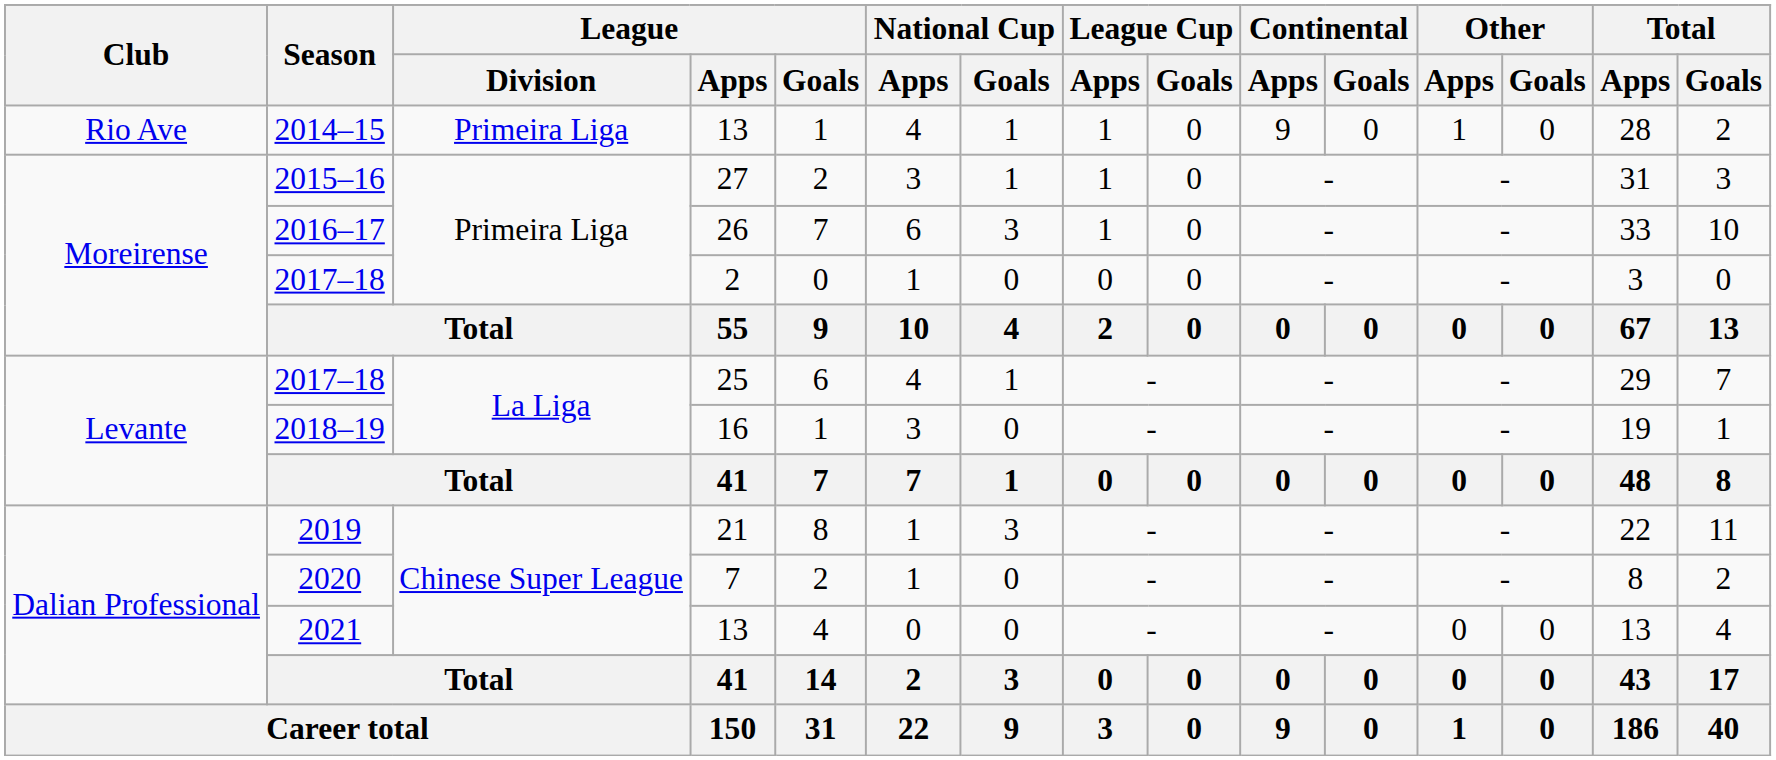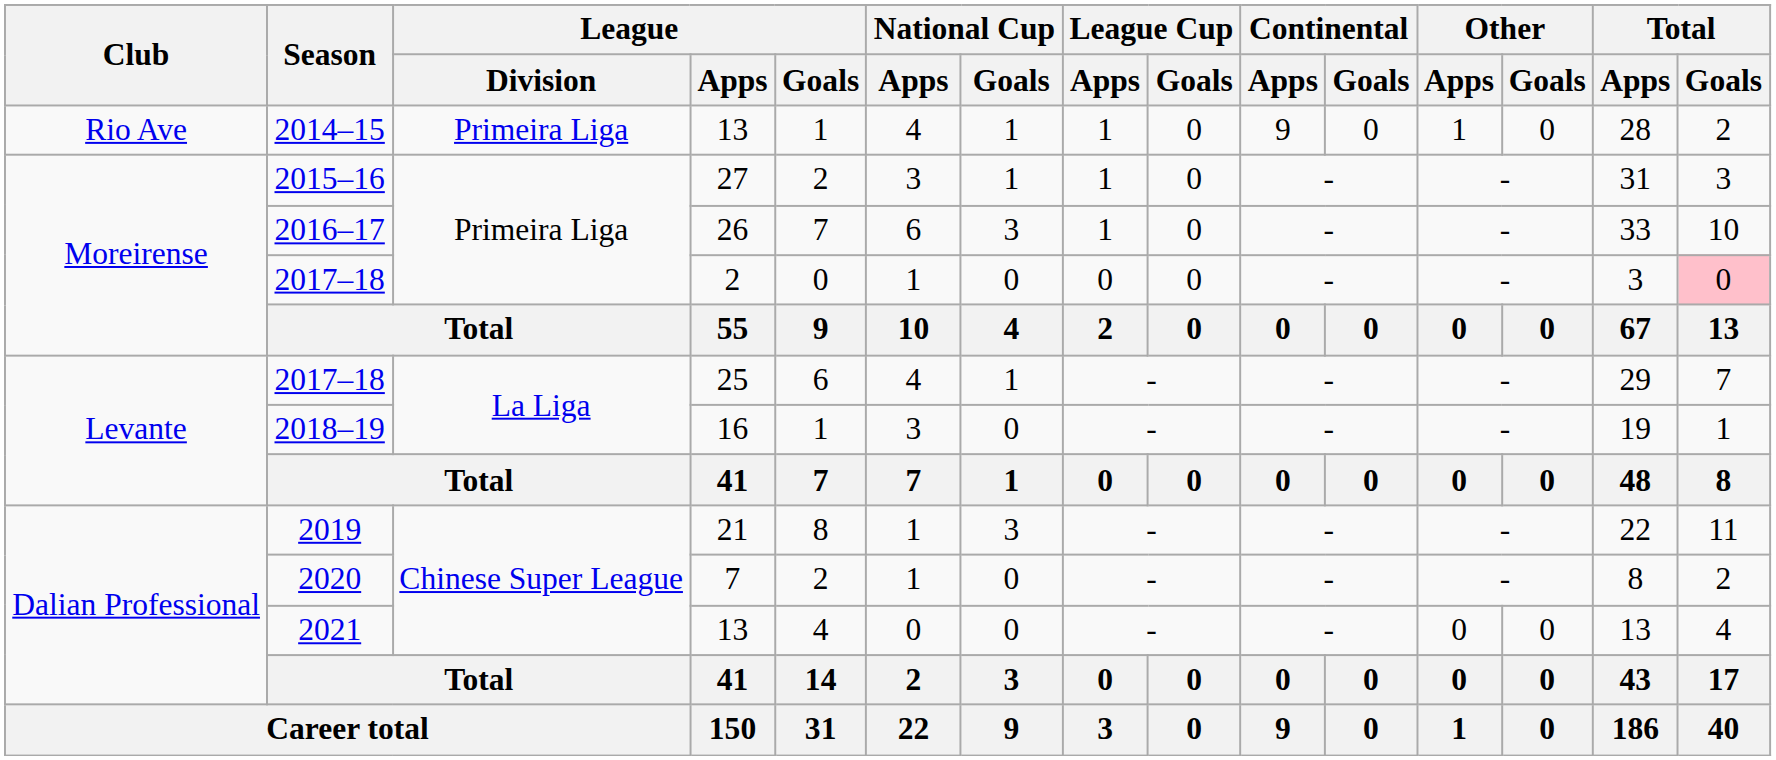(1723, 279) no background -> (1723, 279) pink background
